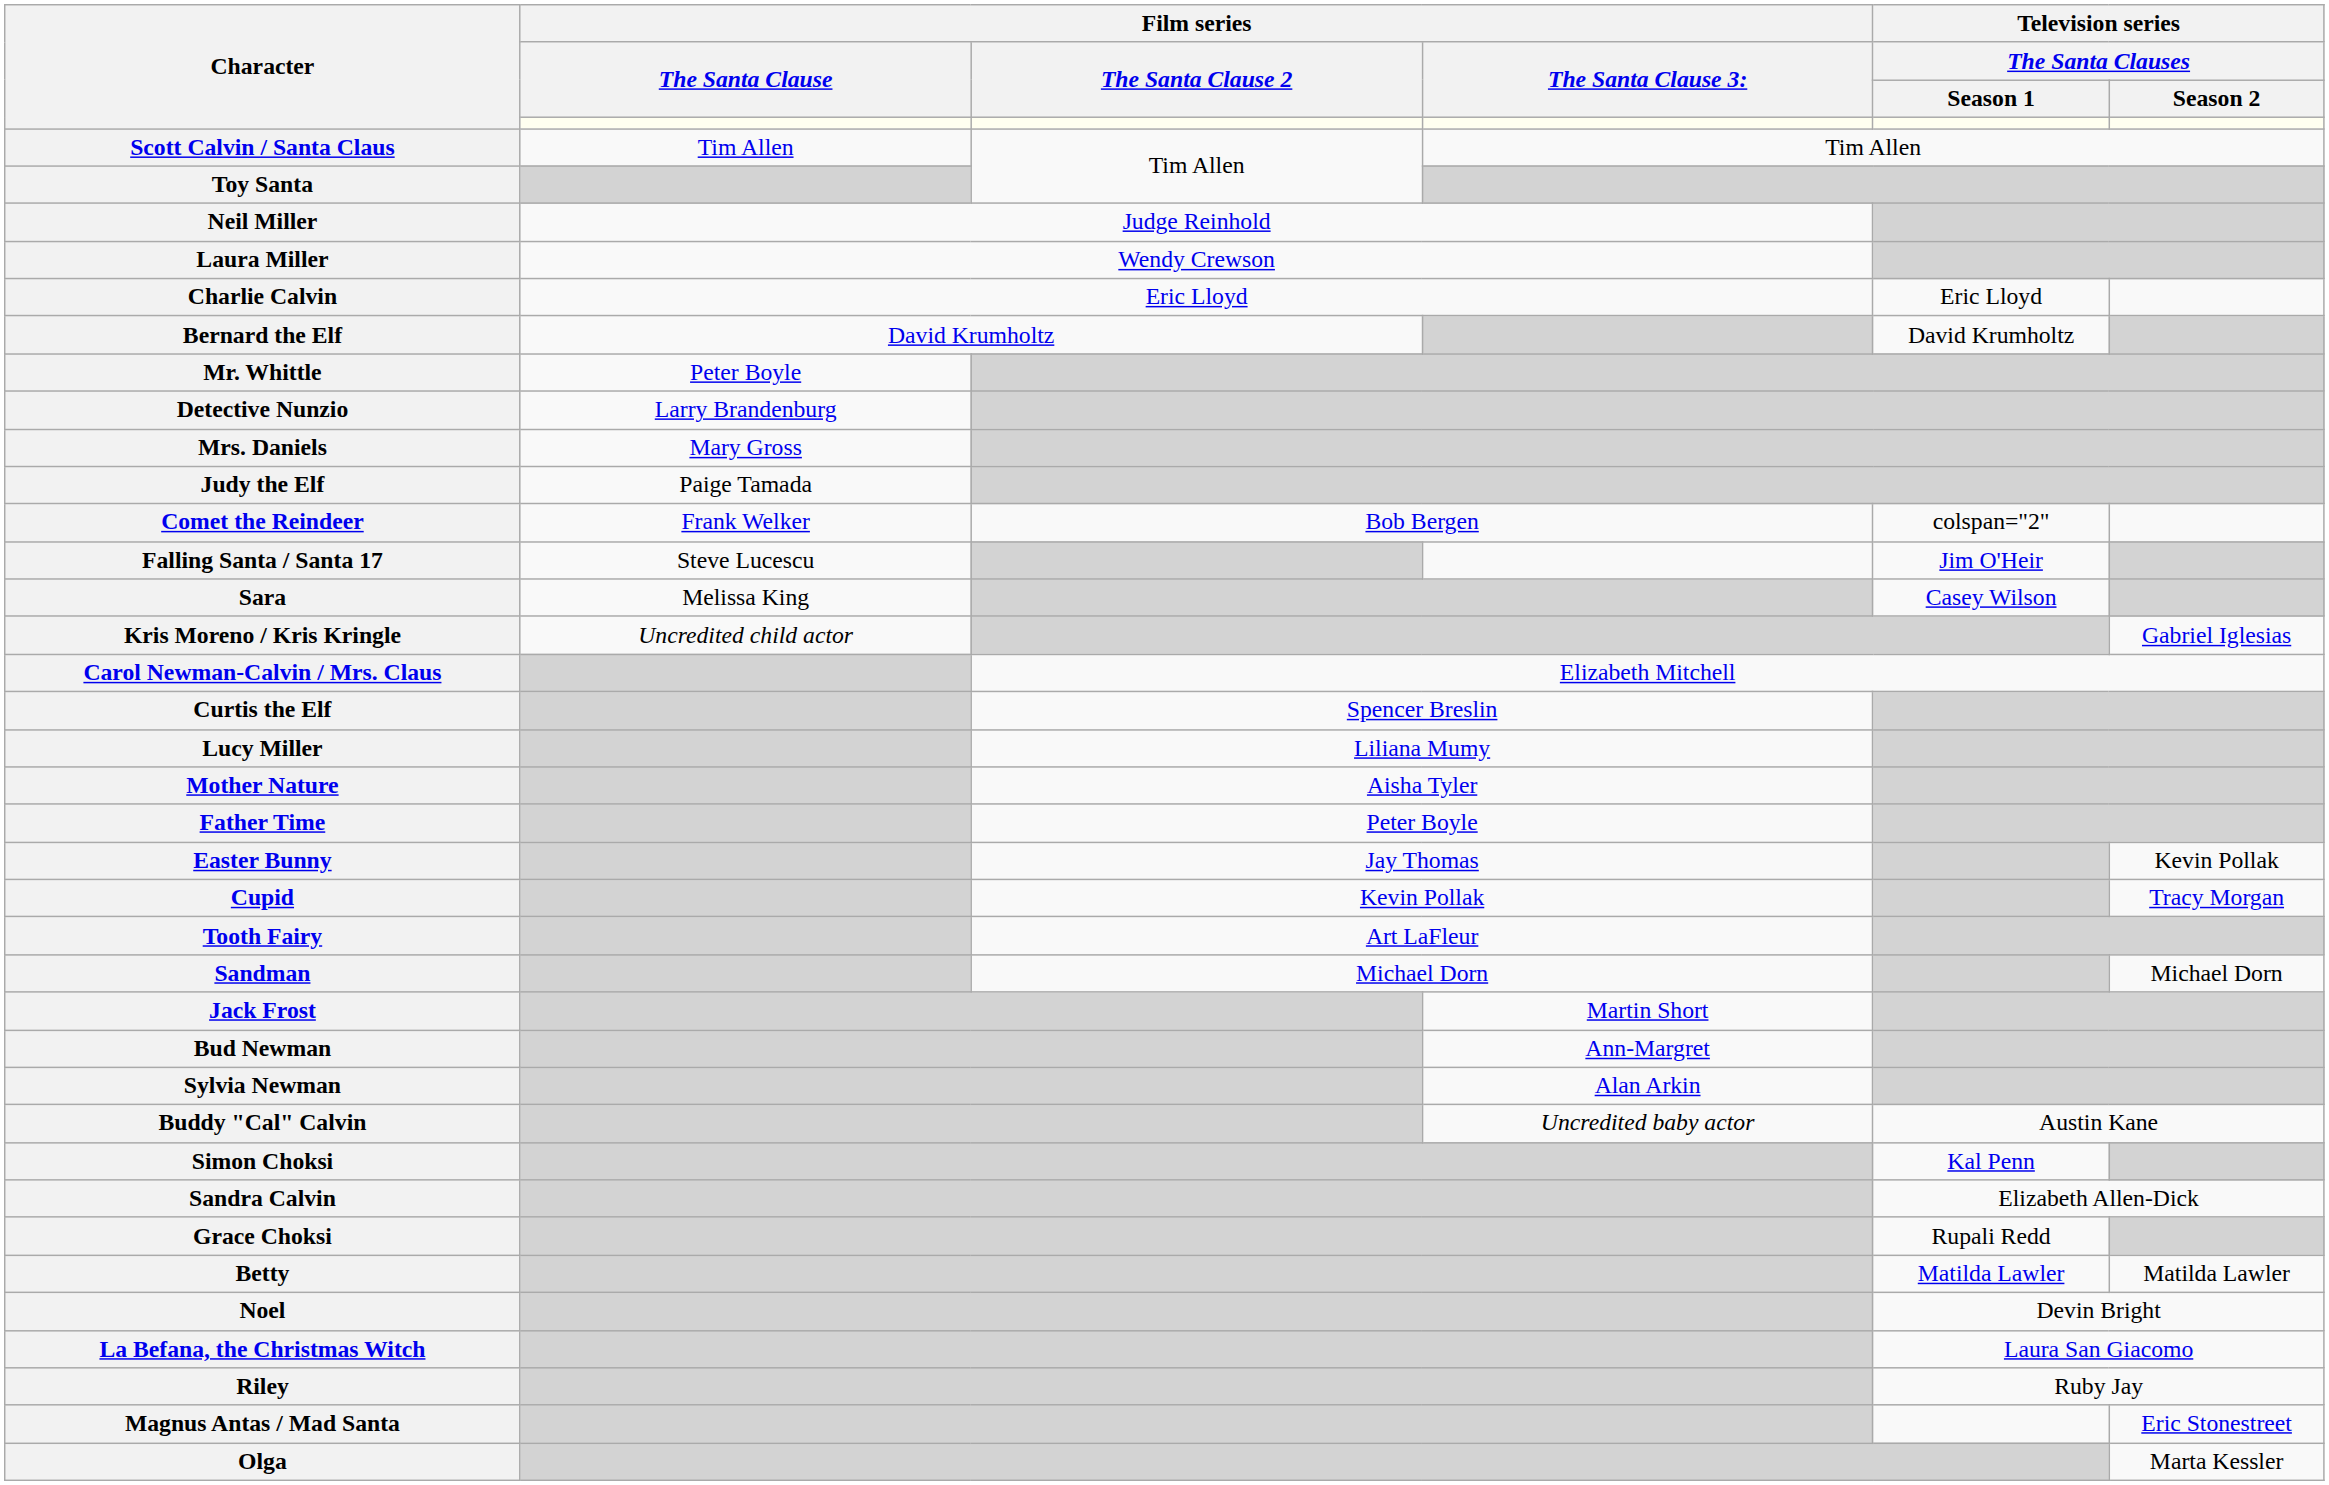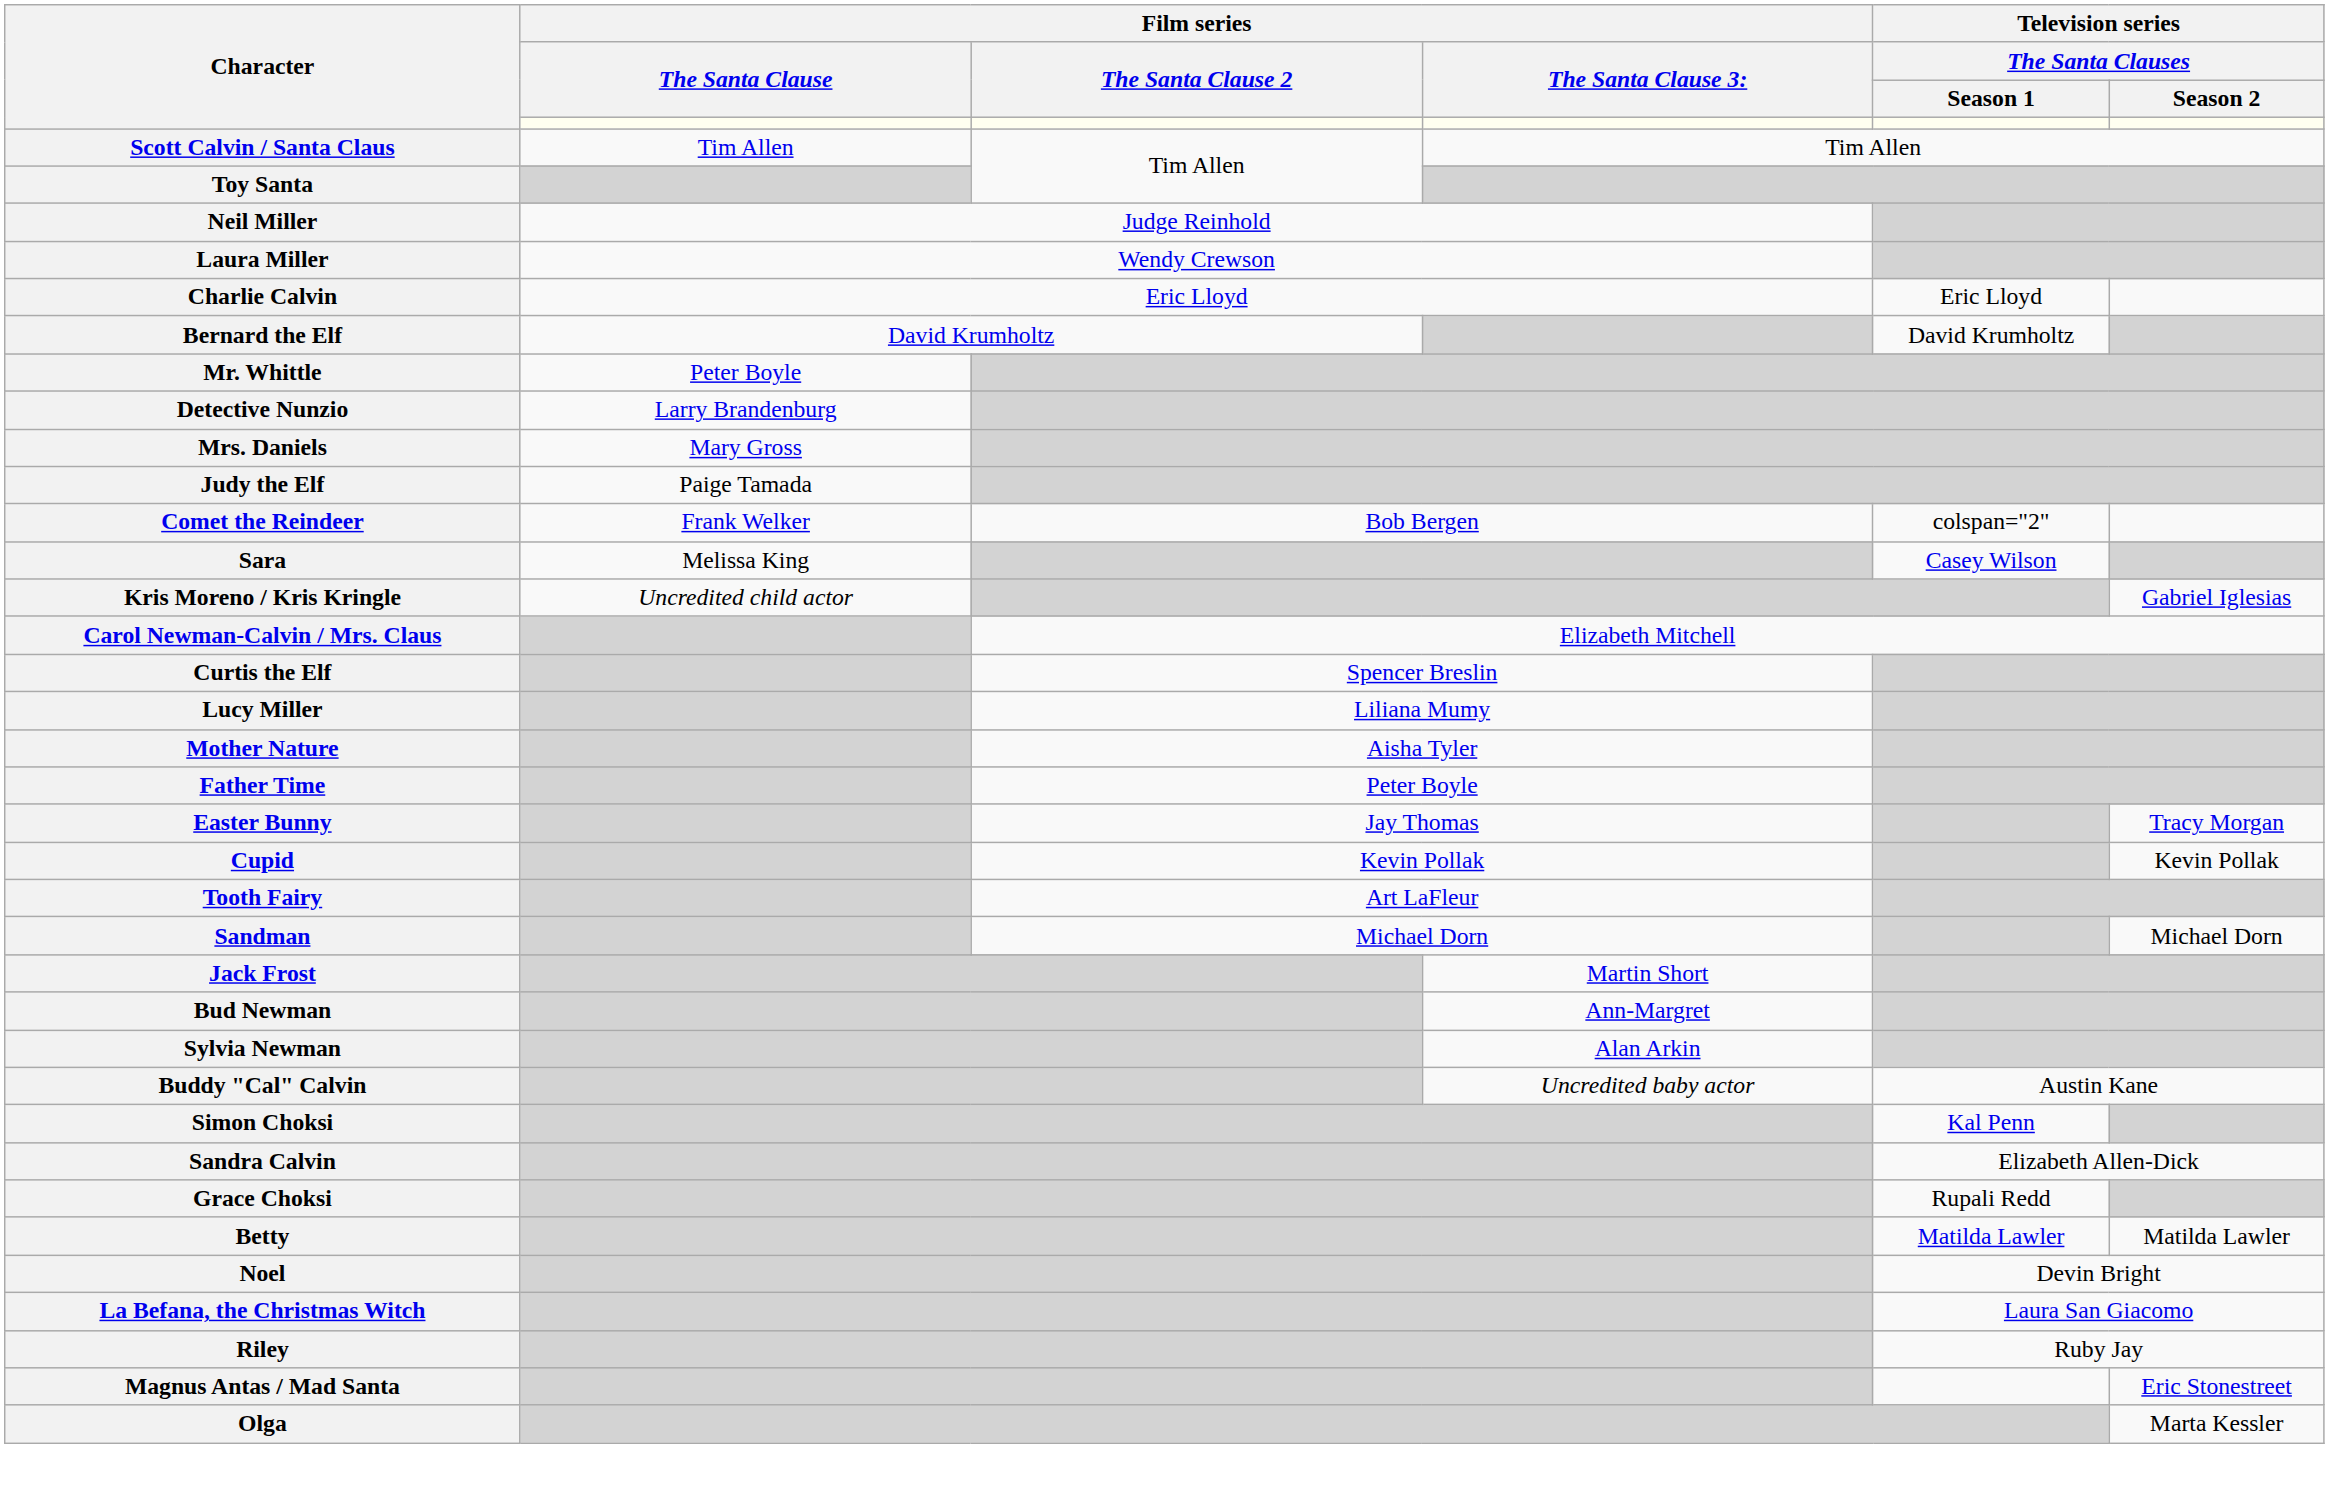- row: (262, 559)
(2217, 860) Kevin Pollak -> (2217, 822) Tracy Morgan
(2217, 897) Tracy Morgan -> (2217, 860) Kevin Pollak
